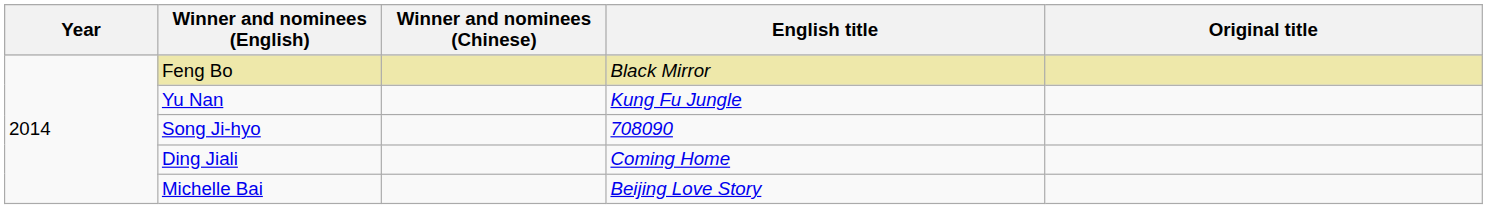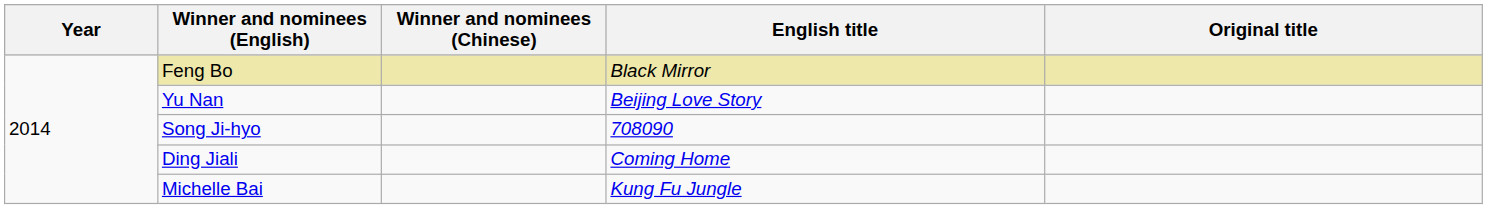(676, 99) Kung Fu Jungle -> (686, 99) Beijing Love Story
(686, 188) Beijing Love Story -> (676, 188) Kung Fu Jungle
